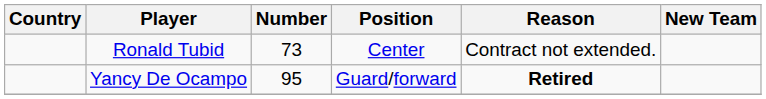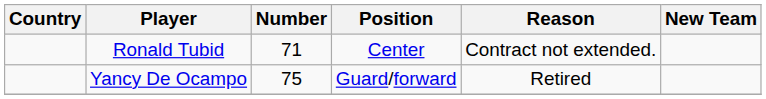(291, 49) 73 -> (291, 49) 71
(291, 79) 95 -> (291, 79) 75
(561, 79) bold -> (561, 79) normal
